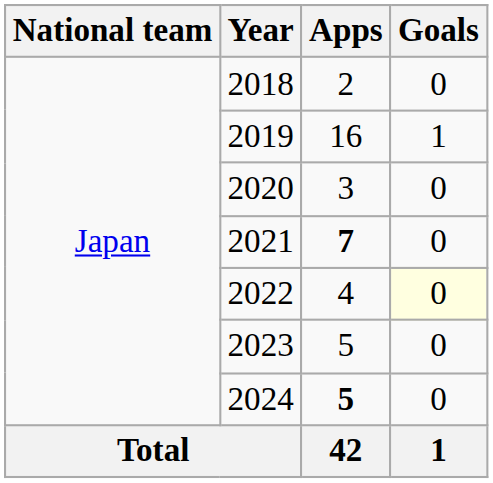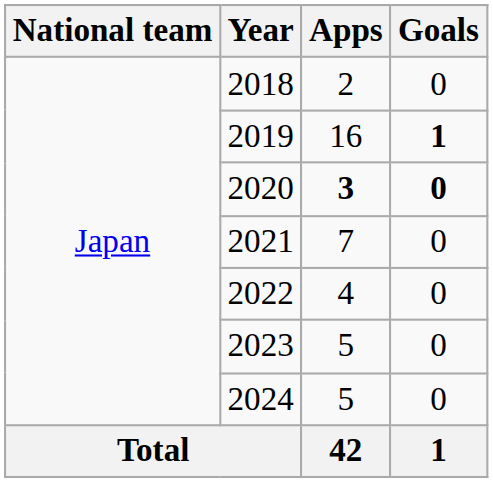(438, 135) normal -> (438, 135) bold
(346, 188) normal -> (346, 188) bold
(438, 188) normal -> (438, 188) bold
(346, 240) bold -> (346, 240) normal
(438, 293) lightyellow background -> (438, 293) no background
(346, 398) bold -> (346, 398) normal
